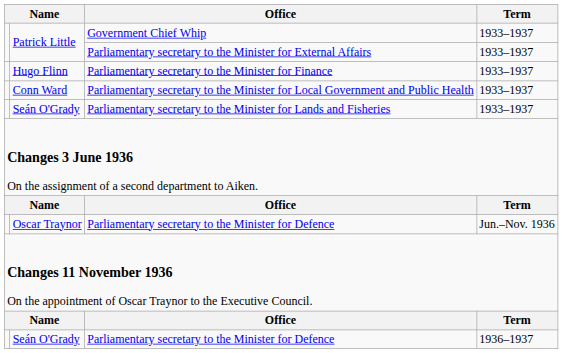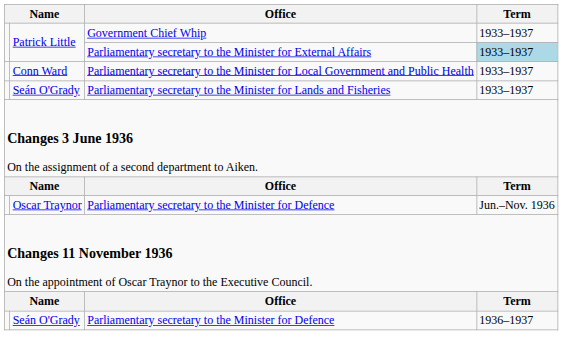(506, 52) no background -> (506, 52) lightblue background
- row: (40, 71)
